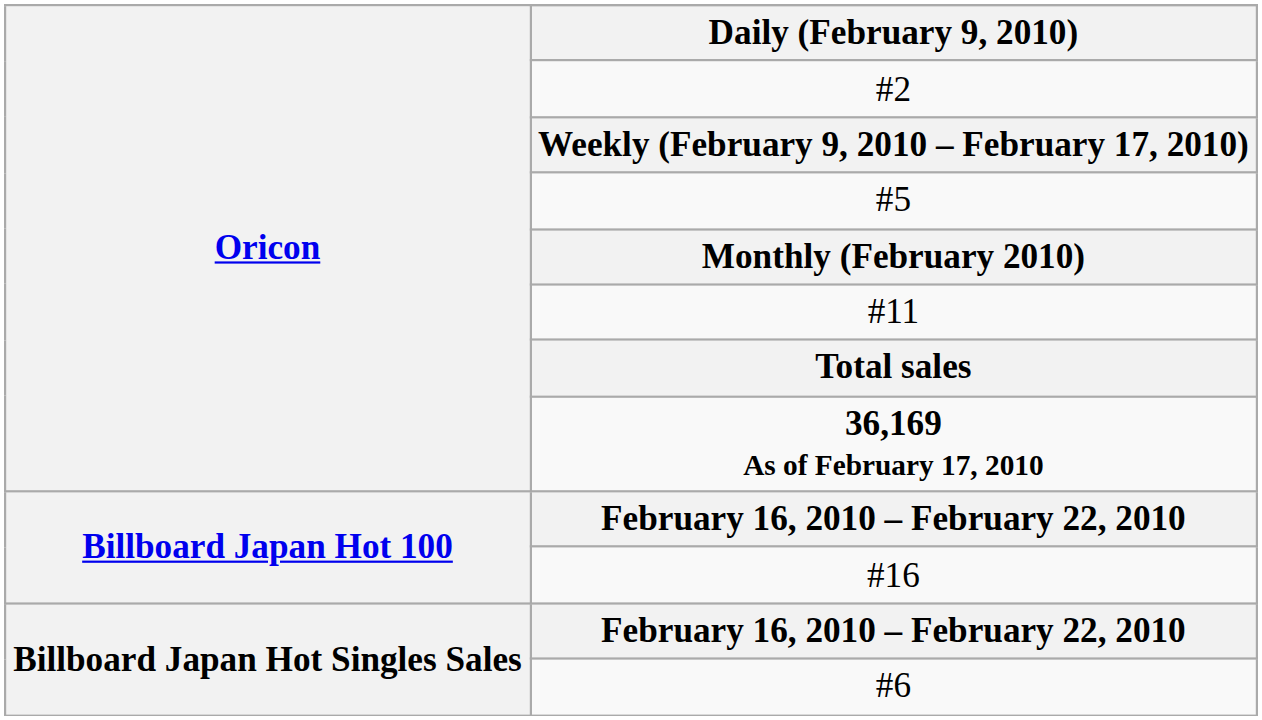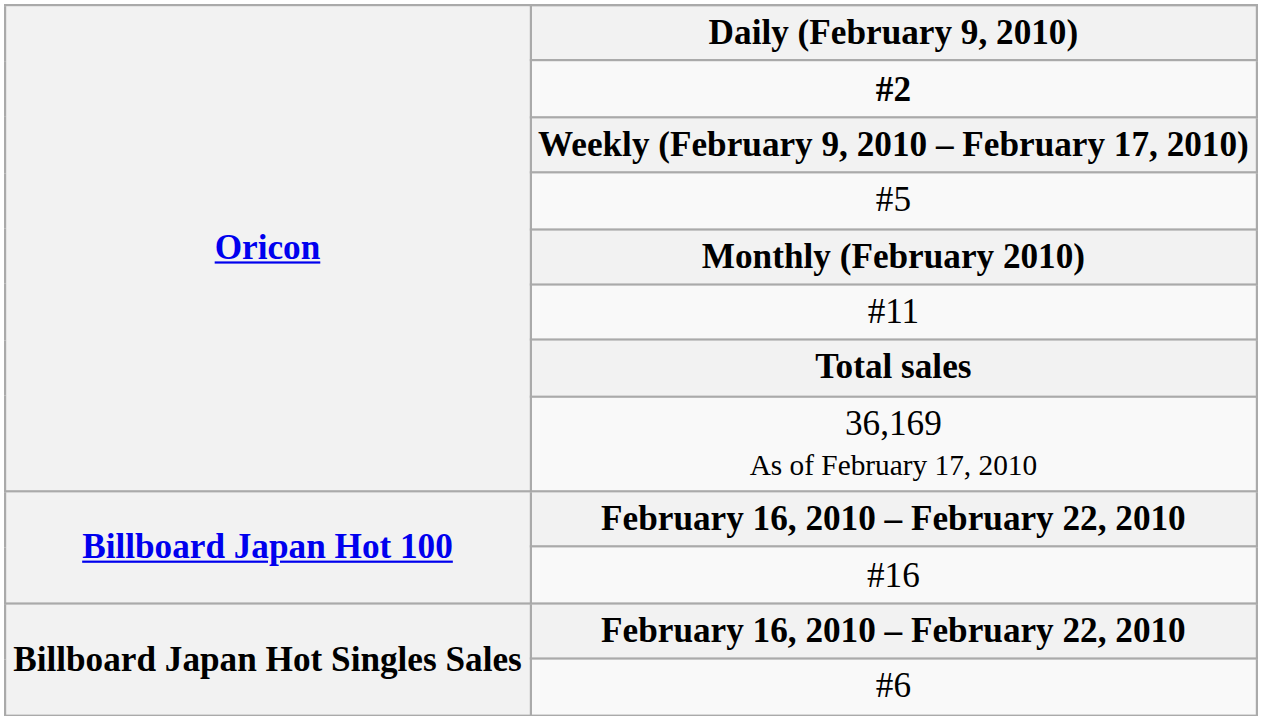(893, 88) normal -> (893, 88) bold
(893, 442) bold -> (893, 442) normal
